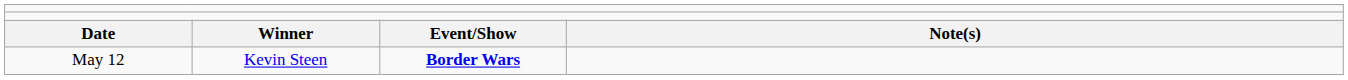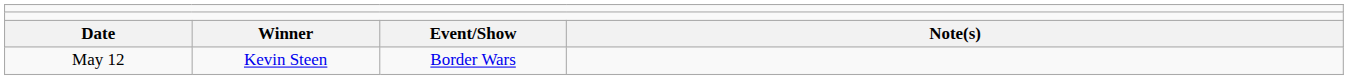(473, 60) bold -> (473, 60) normal
